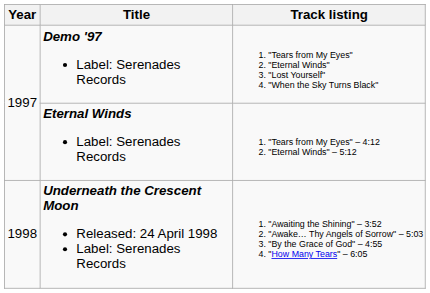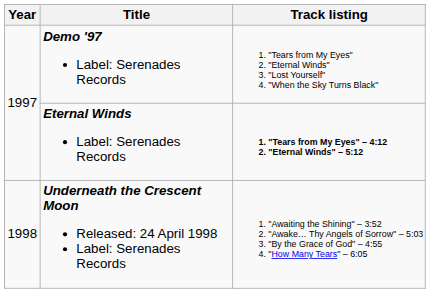(329, 147) normal -> (329, 147) bold
